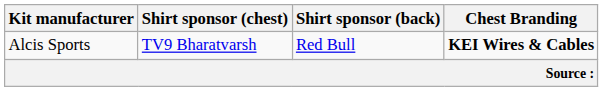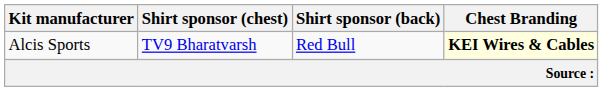(521, 45) no background -> (521, 45) lightyellow background
